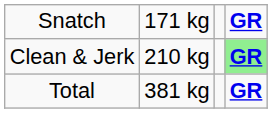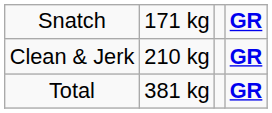(246, 56) lightgreen background -> (246, 56) no background
